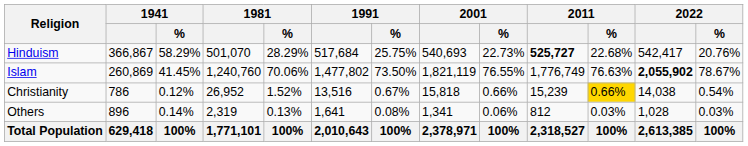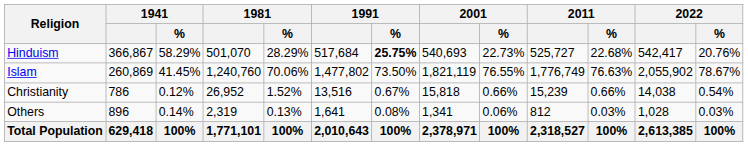(396, 53) normal -> (396, 53) bold
(552, 53) bold -> (552, 53) normal
(665, 72) bold -> (665, 72) normal
(608, 92) gold background -> (608, 92) no background
